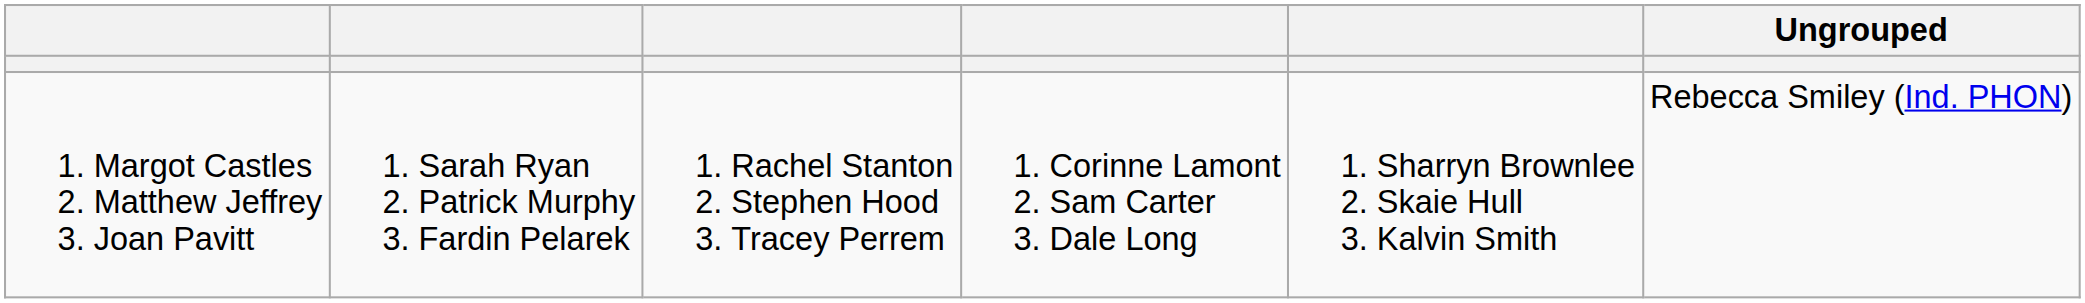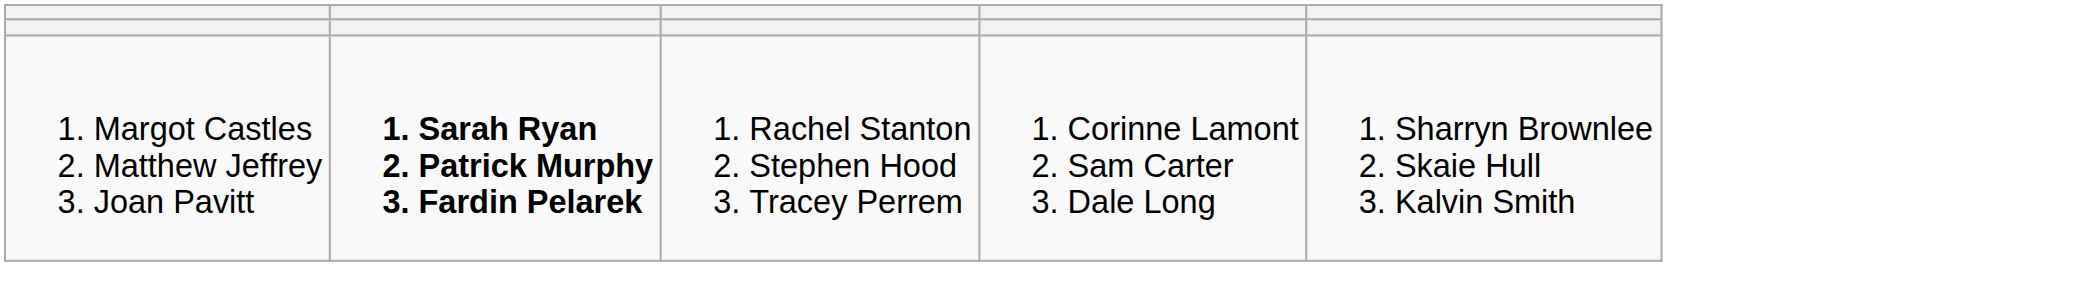- column: (1861, 64)
(486, 203) normal -> (495, 166) bold
